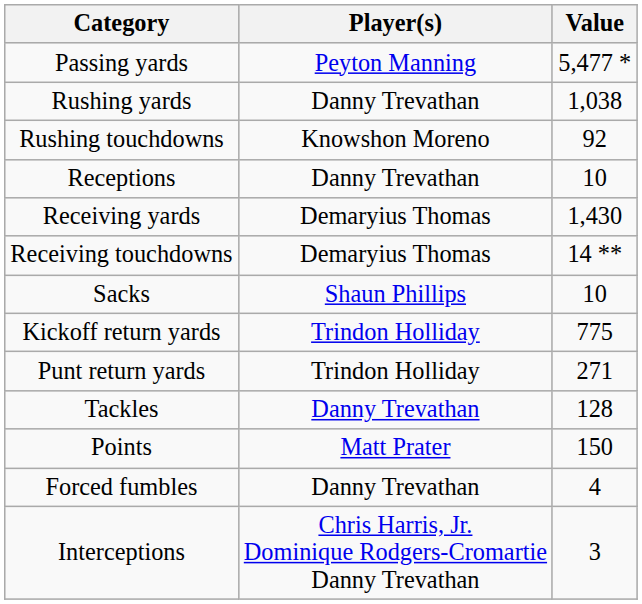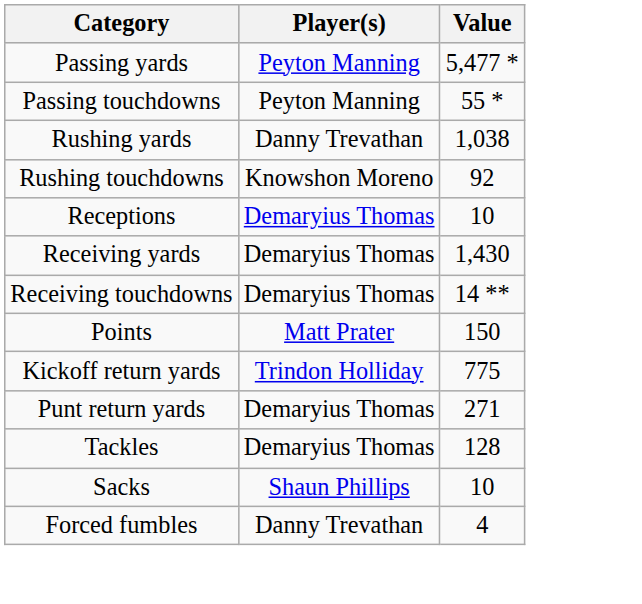+ row: (121, 100)
(395, 178) Danny Trevathan -> (339, 216) Demaryius Thomas
rows swapped: (121, 448) <-> (121, 293)
(395, 370) Trindon Holliday -> (339, 409) Demaryius Thomas
(395, 409) Danny Trevathan -> (339, 448) Demaryius Thomas
- row: (121, 552)
